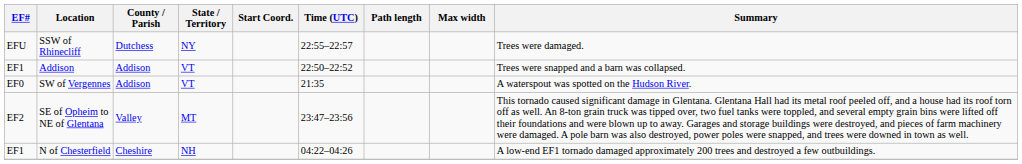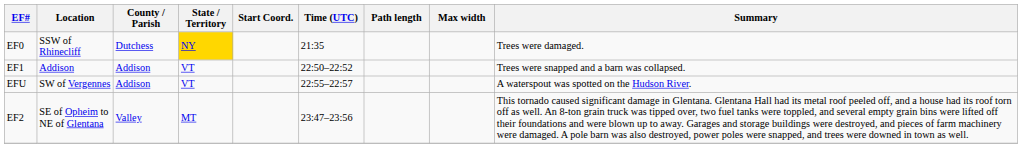(16, 46) EFU -> (15, 46) EF0
(188, 46) no background -> (188, 46) gold background
(327, 46) 22:55–22:57 -> (312, 46) 21:35
(15, 84) EF0 -> (16, 84) EFU
(312, 84) 21:35 -> (327, 84) 22:55–22:57
- row: (75, 151)
